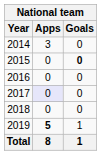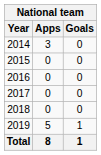(80, 61) bold -> (80, 61) normal
(48, 93) lavender background -> (48, 93) no background
(48, 126) bold -> (48, 126) normal
